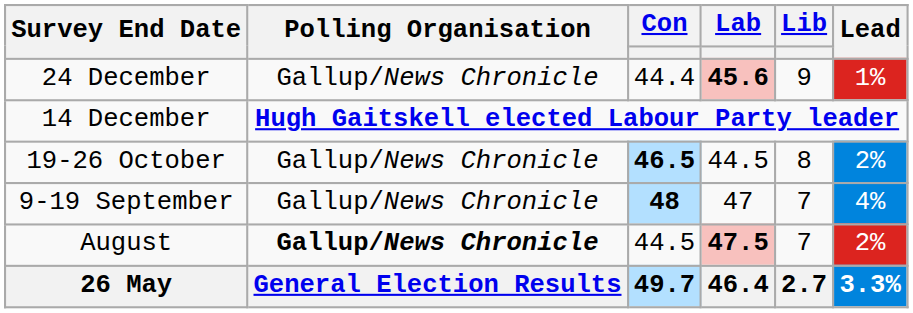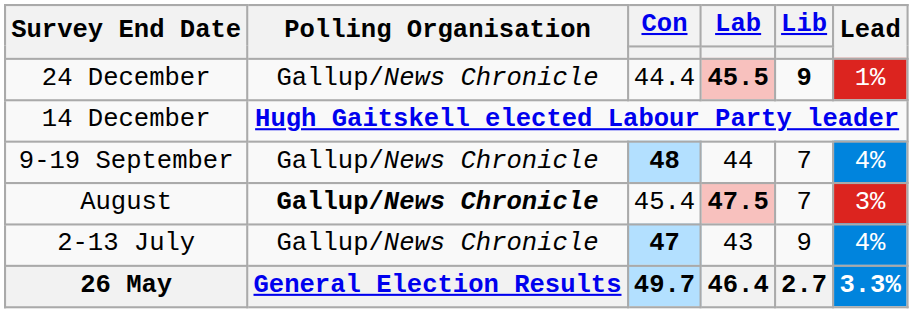(738, 80) 45.6 -> (738, 80) 45.5
(804, 80) normal -> (804, 80) bold
- row: (126, 162)
(738, 203) 47 -> (738, 162) 44
(664, 245) 44.5 -> (664, 203) 45.4
(870, 245) 2% -> (870, 203) 3%
+ row: (126, 245)
